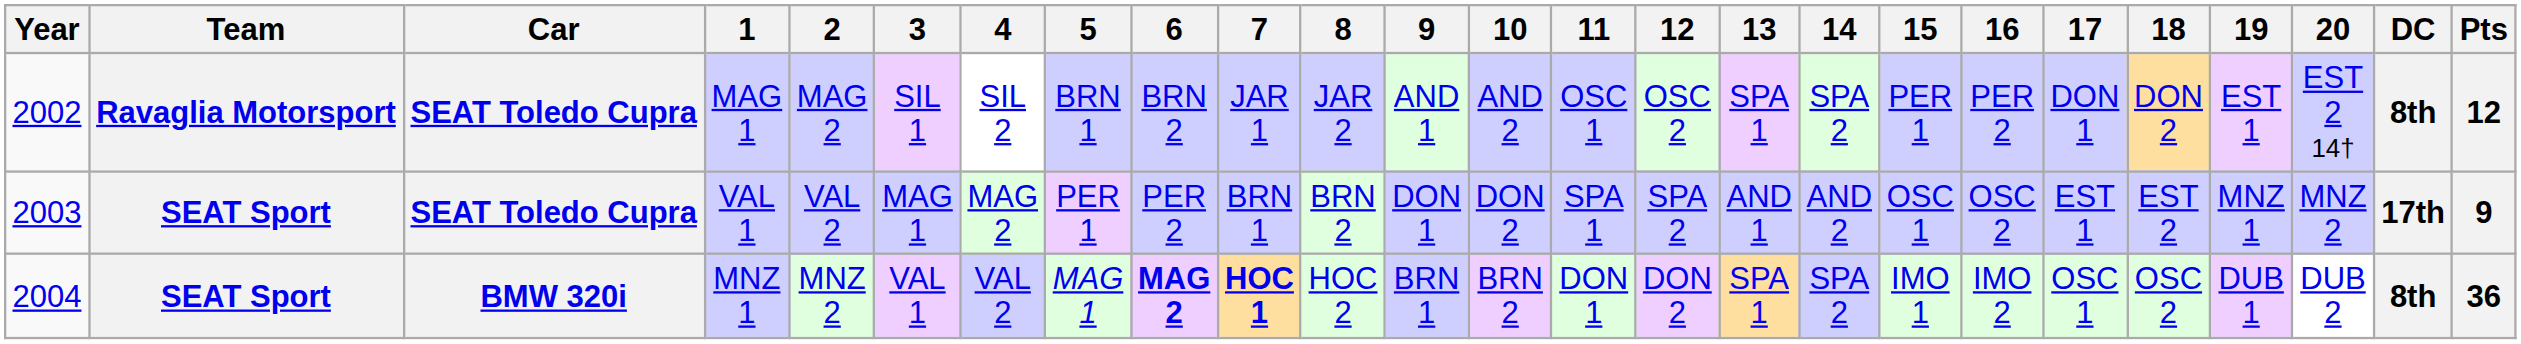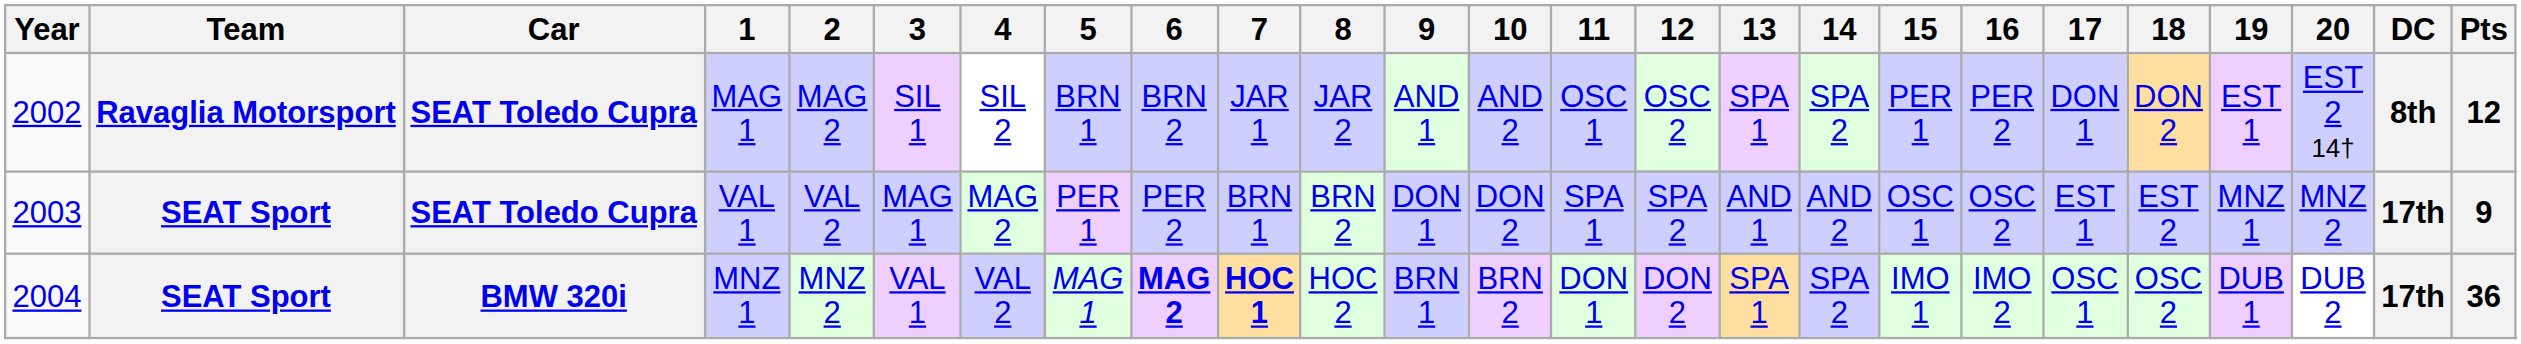(2413, 296) 8th -> (2413, 296) 17th
